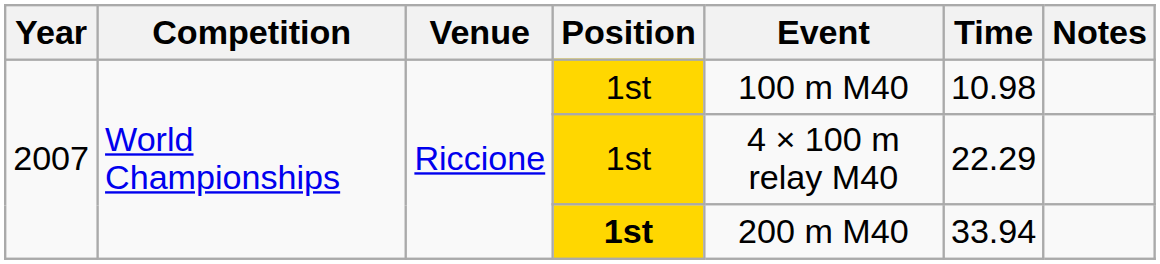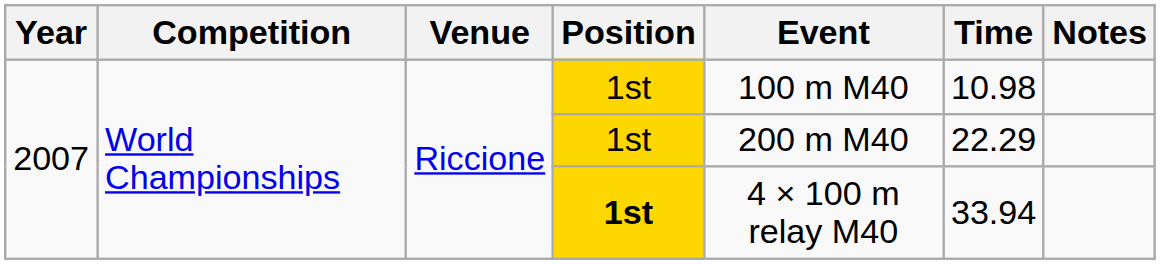(823, 159) 4 × 100 m relay M40 -> (823, 140) 200 m M40
(823, 232) 200 m M40 -> (823, 213) 4 × 100 m relay M40
